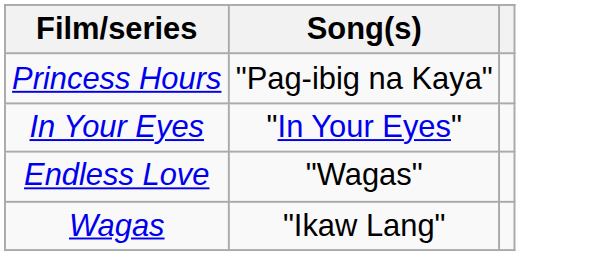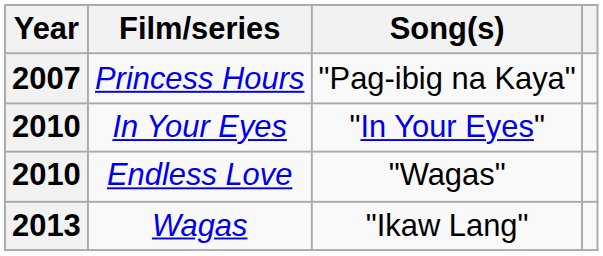+ column: (46, 28)
